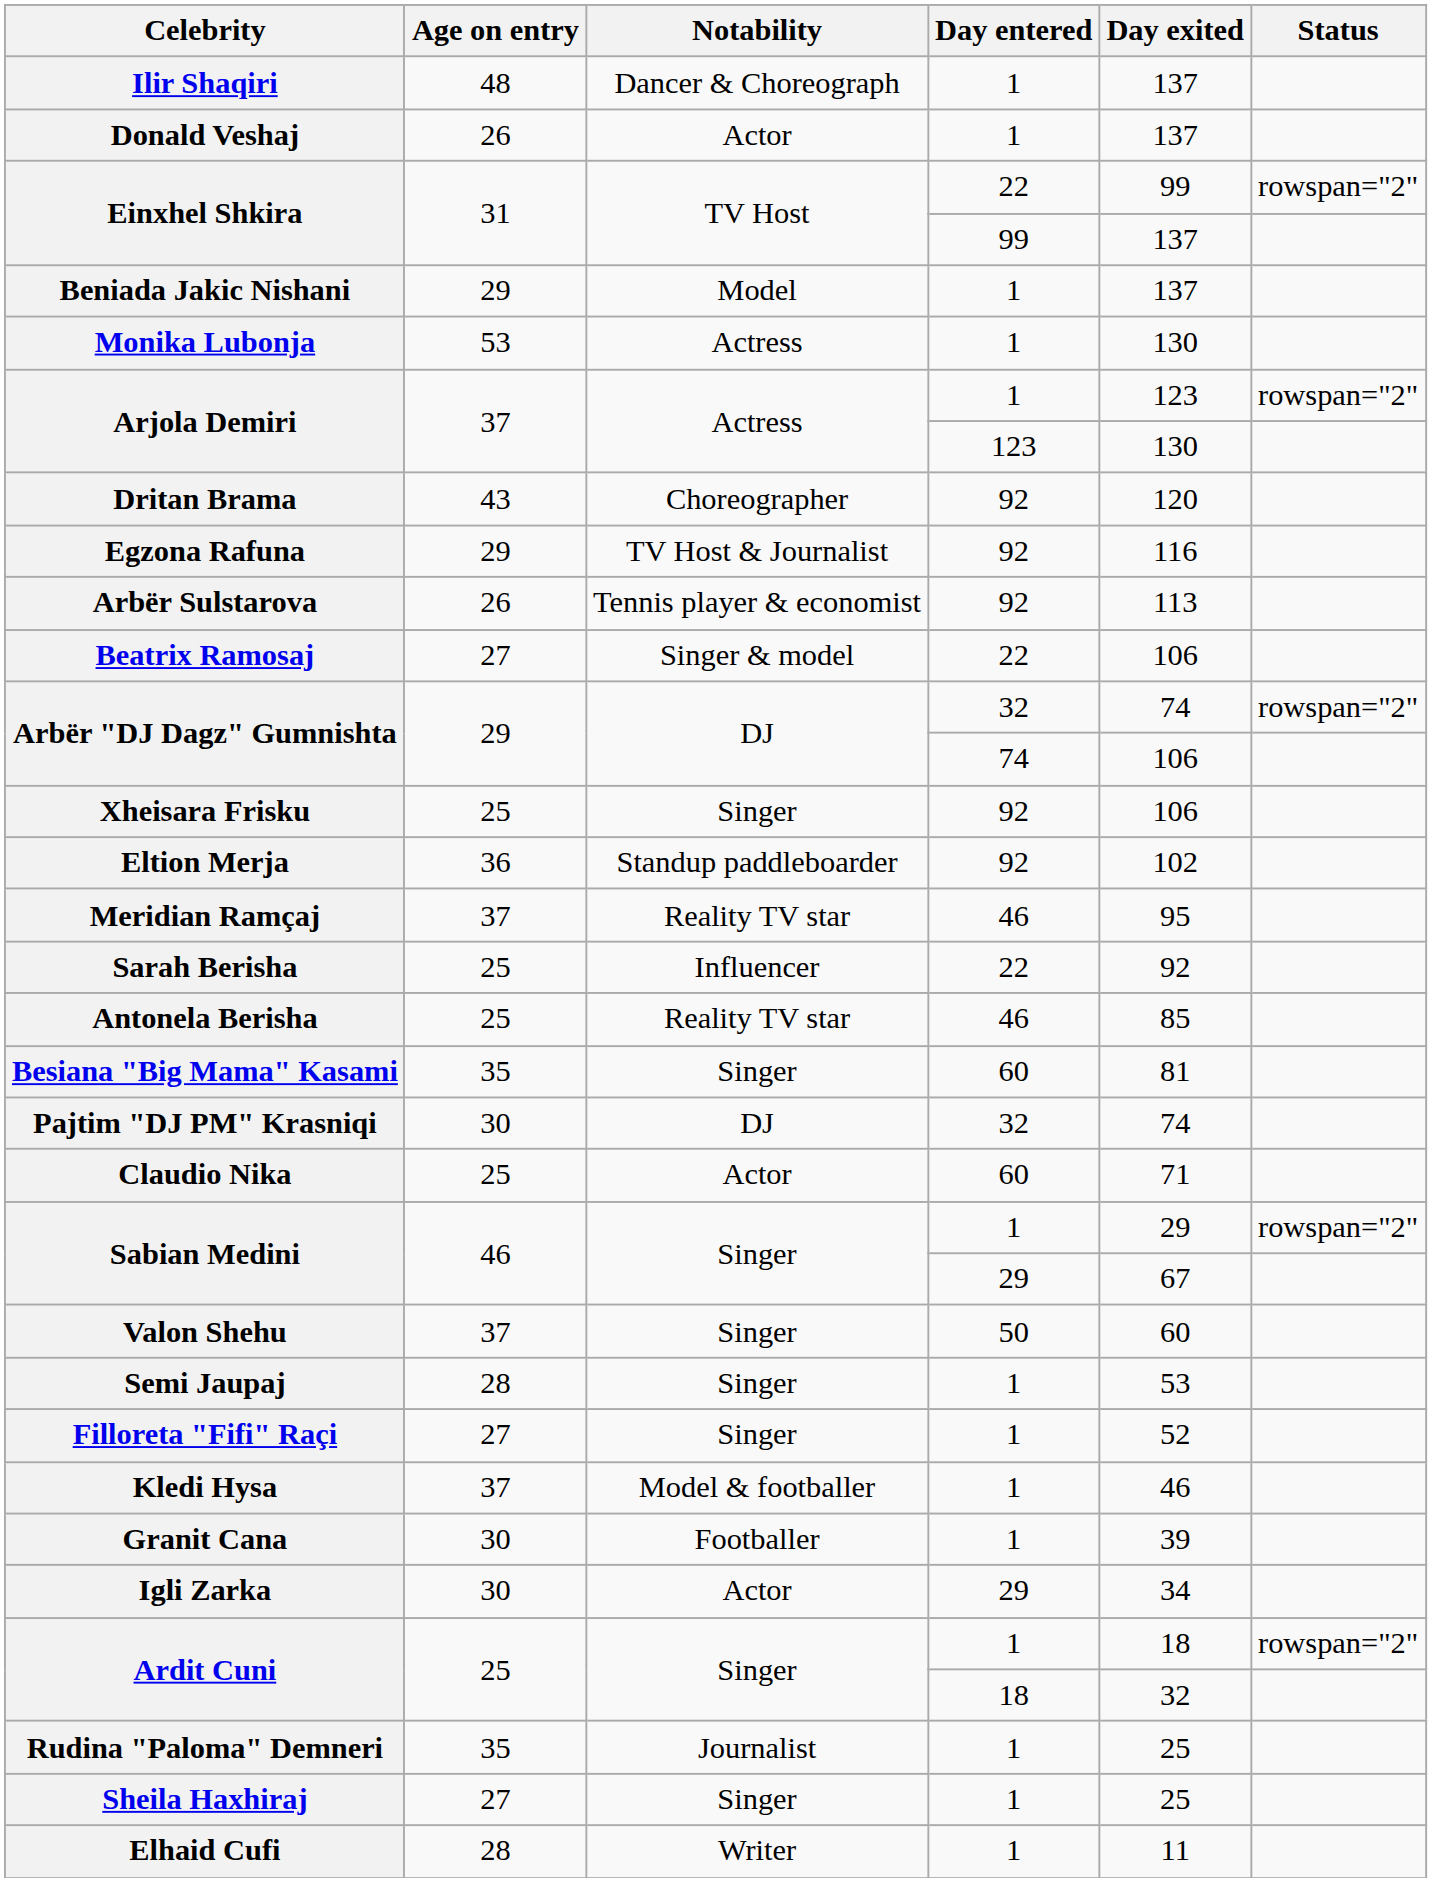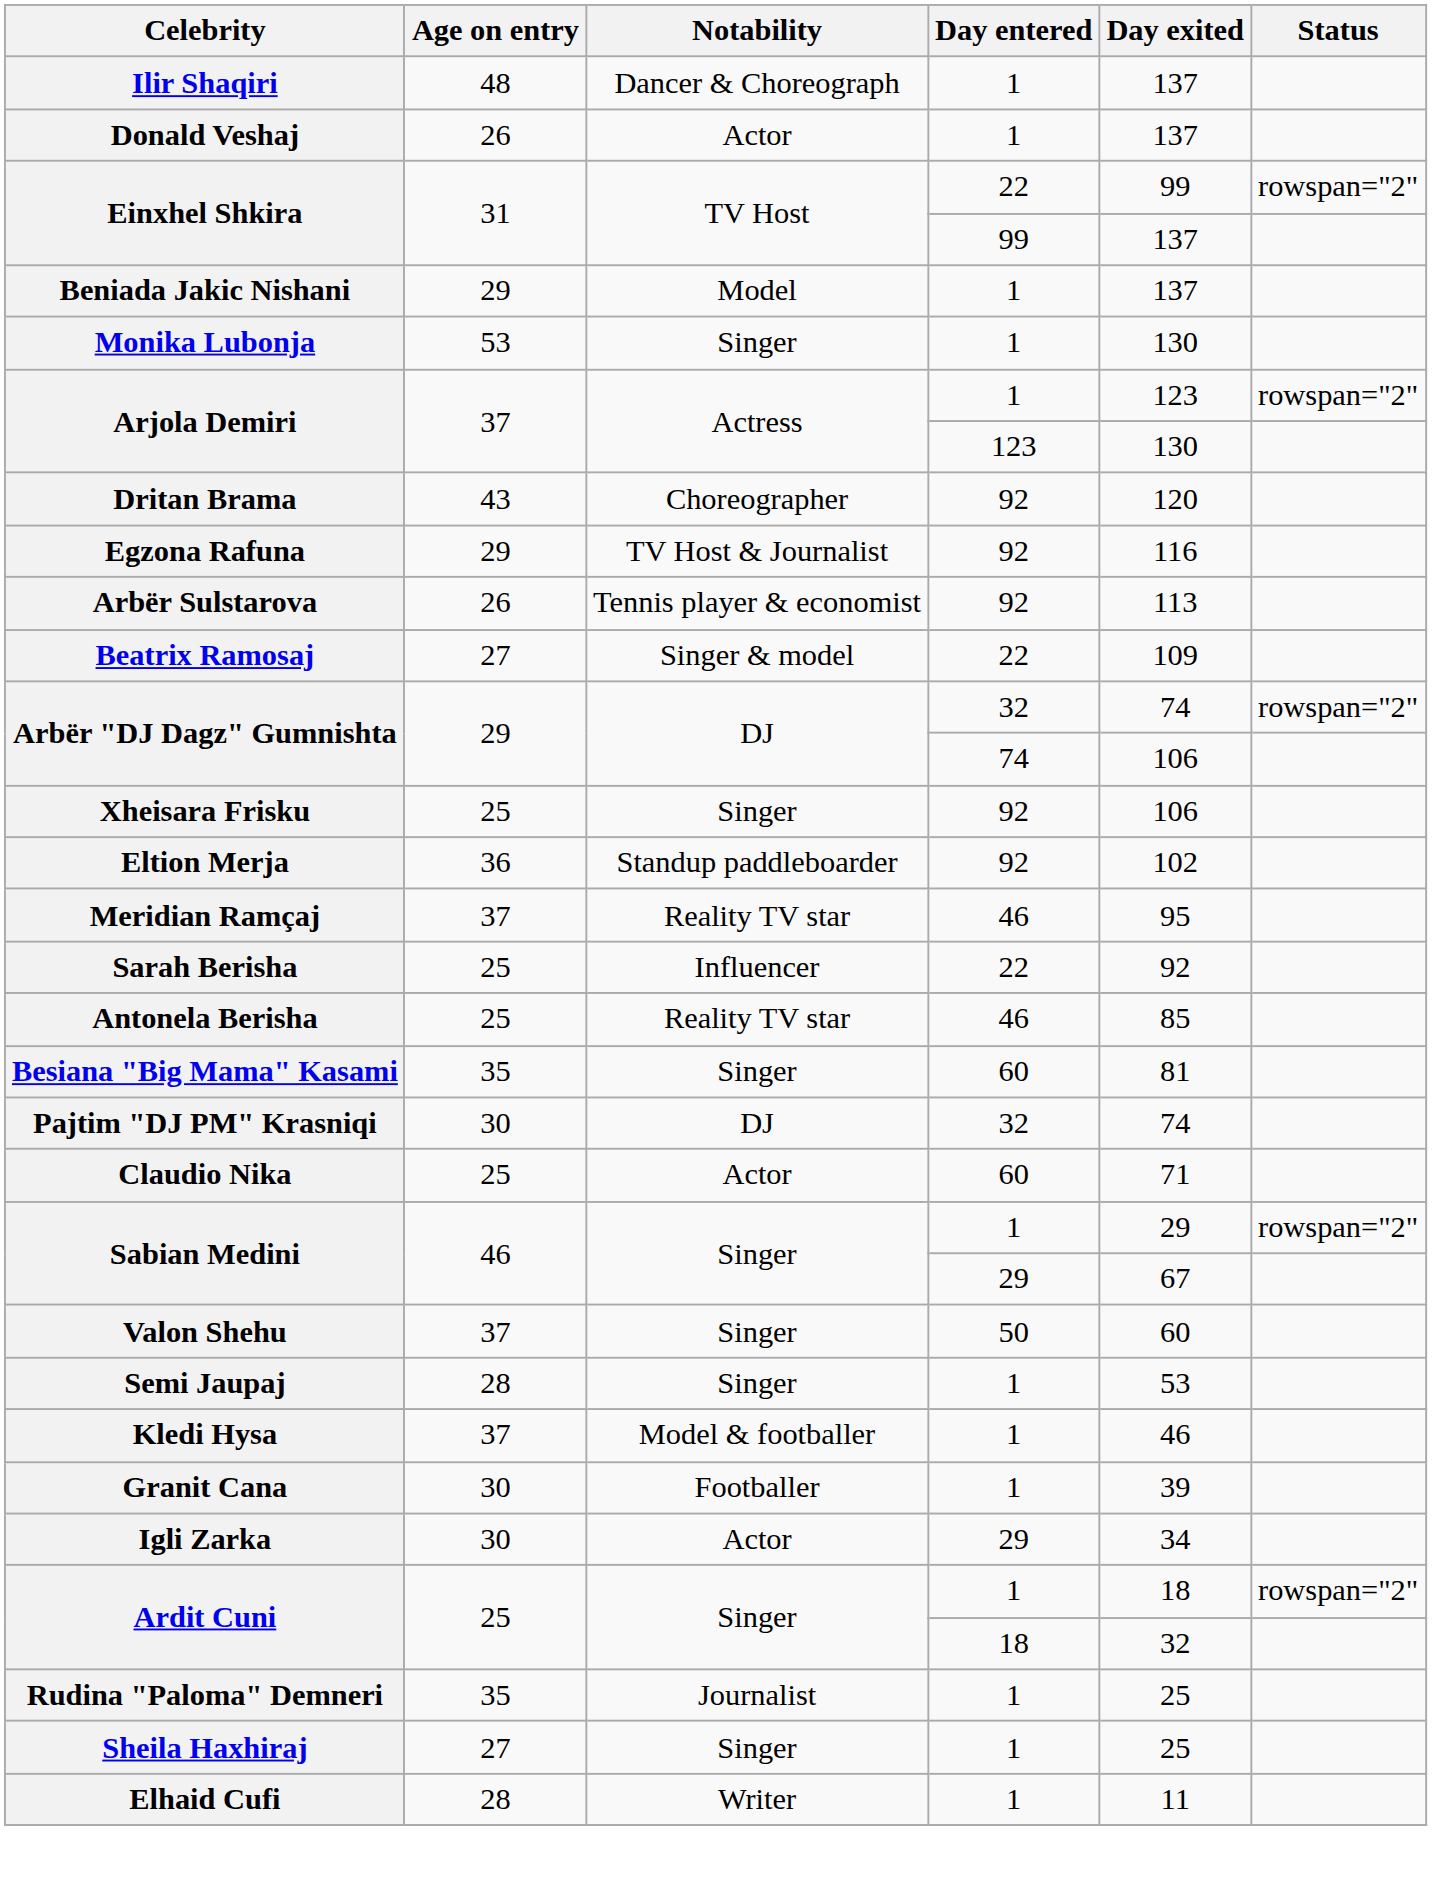(757, 342) Actress -> (757, 342) Singer
(1175, 654) 106 -> (1175, 654) 109
- row: (205, 1434)
